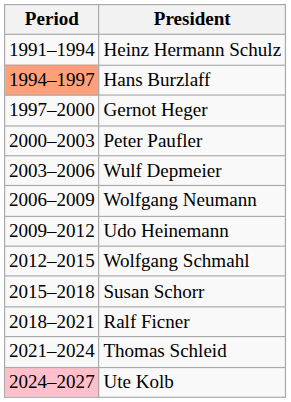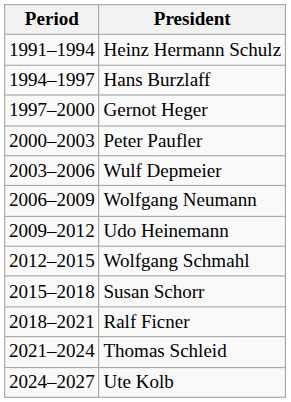(52, 79) lightsalmon background -> (52, 79) no background
(52, 381) pink background -> (52, 381) no background
